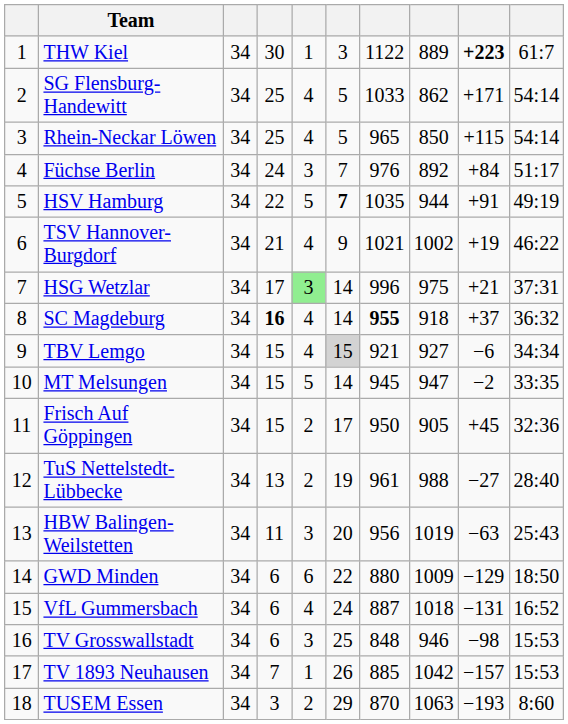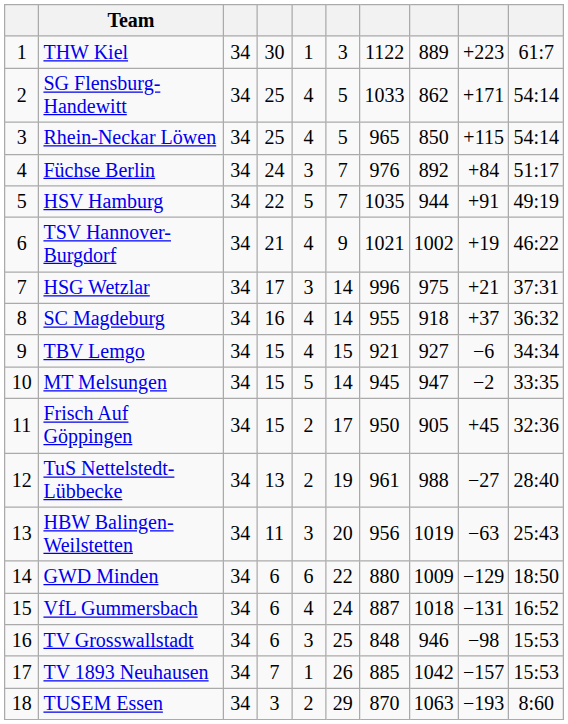(484, 52) bold -> (484, 52) normal
(343, 201) bold -> (343, 201) normal
(309, 287) lightgreen background -> (309, 287) no background
(274, 319) bold -> (274, 319) normal
(385, 319) bold -> (385, 319) normal
(343, 350) lightgrey background -> (343, 350) no background
